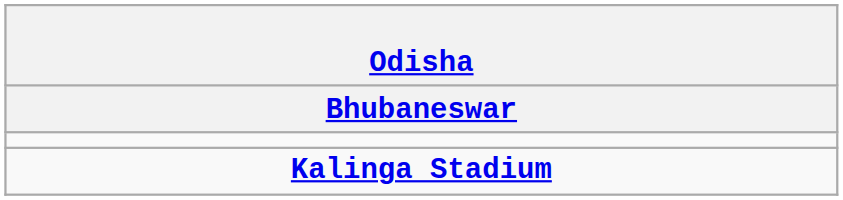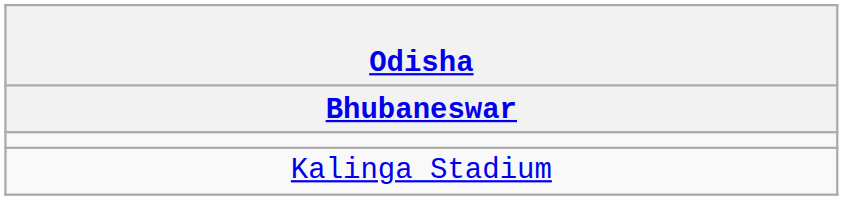(421, 170) bold -> (421, 170) normal
